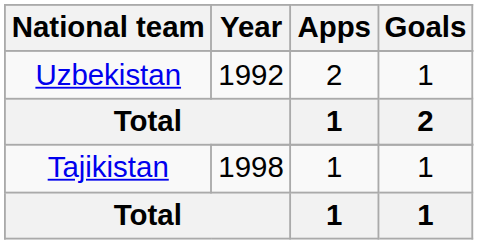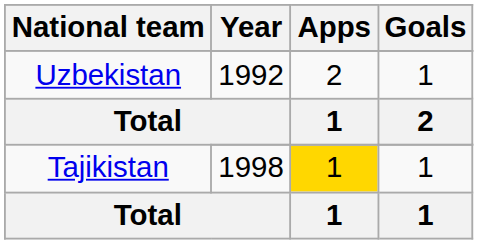(334, 167) no background -> (334, 167) gold background
